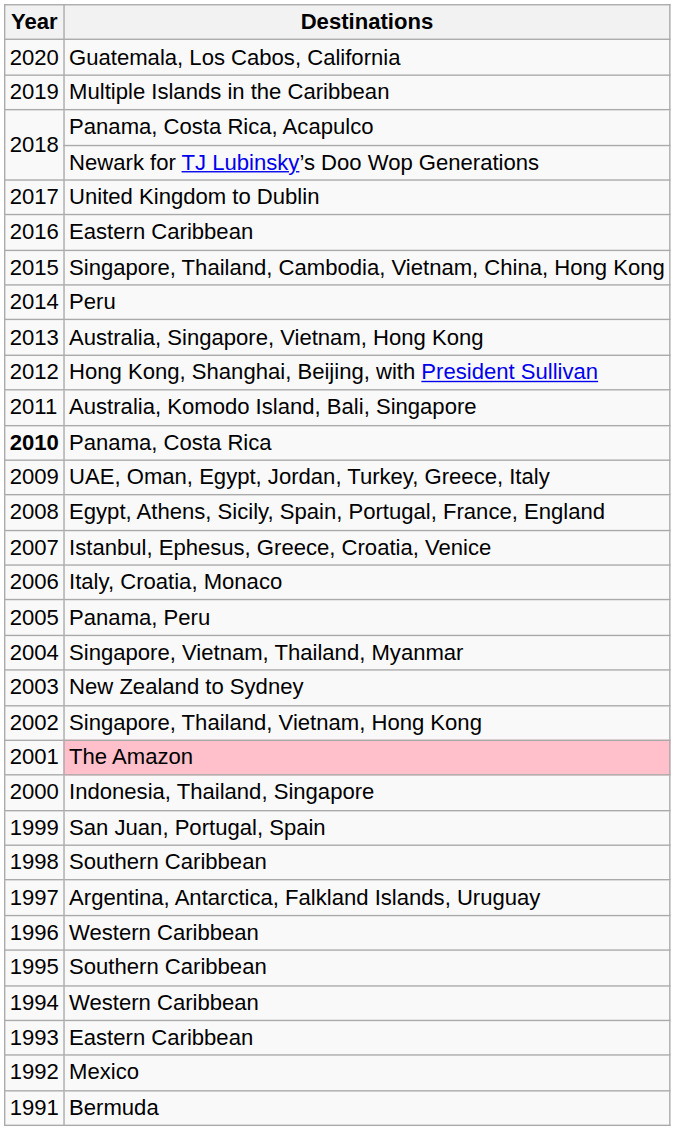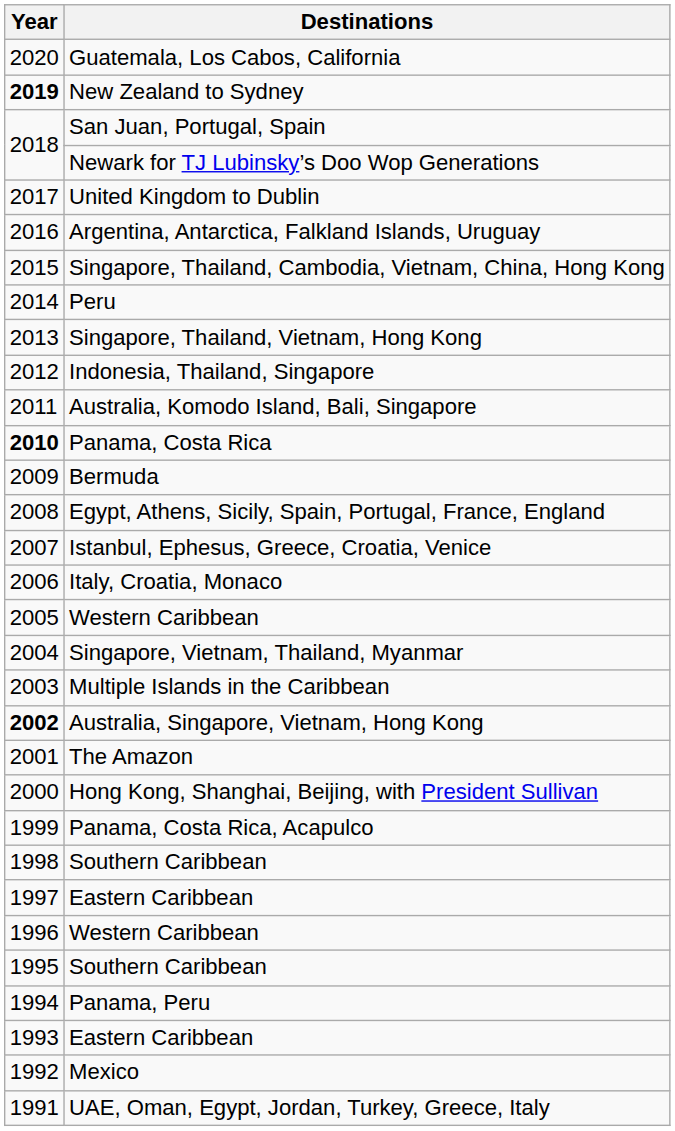(34, 92) normal -> (34, 92) bold
(229, 92) Multiple Islands in the Caribbean -> (186, 92) New Zealand to Sydney
(221, 127) Panama, Costa Rica, Acapulco -> (197, 127) San Juan, Portugal, Spain
(161, 232) Eastern Caribbean -> (305, 232) Argentina, Antarctica, Falkland Islands, Uruguay
(276, 337) Australia, Singapore, Vietnam, Hong Kong -> (276, 337) Singapore, Thailand, Vietnam, Hong Kong
(334, 372) Hong Kong, Shanghai, Beijing, with President Sullivan -> (222, 372) Indonesia, Thailand, Singapore
(309, 477) UAE, Oman, Egypt, Jordan, Turkey, Greece, Italy -> (114, 477) Bermuda
(140, 617) Panama, Peru -> (164, 617) Western Caribbean
(186, 687) New Zealand to Sydney -> (229, 687) Multiple Islands in the Caribbean
(34, 722) normal -> (34, 722) bold
(276, 722) Singapore, Thailand, Vietnam, Hong Kong -> (276, 722) Australia, Singapore, Vietnam, Hong Kong
(131, 757) pink background -> (131, 757) no background
(222, 792) Indonesia, Thailand, Singapore -> (334, 792) Hong Kong, Shanghai, Beijing, with President Sullivan
(197, 827) San Juan, Portugal, Spain -> (221, 827) Panama, Costa Rica, Acapulco
(305, 897) Argentina, Antarctica, Falkland Islands, Uruguay -> (161, 897) Eastern Caribbean
(164, 1002) Western Caribbean -> (140, 1002) Panama, Peru
(114, 1107) Bermuda -> (309, 1107) UAE, Oman, Egypt, Jordan, Turkey, Greece, Italy
